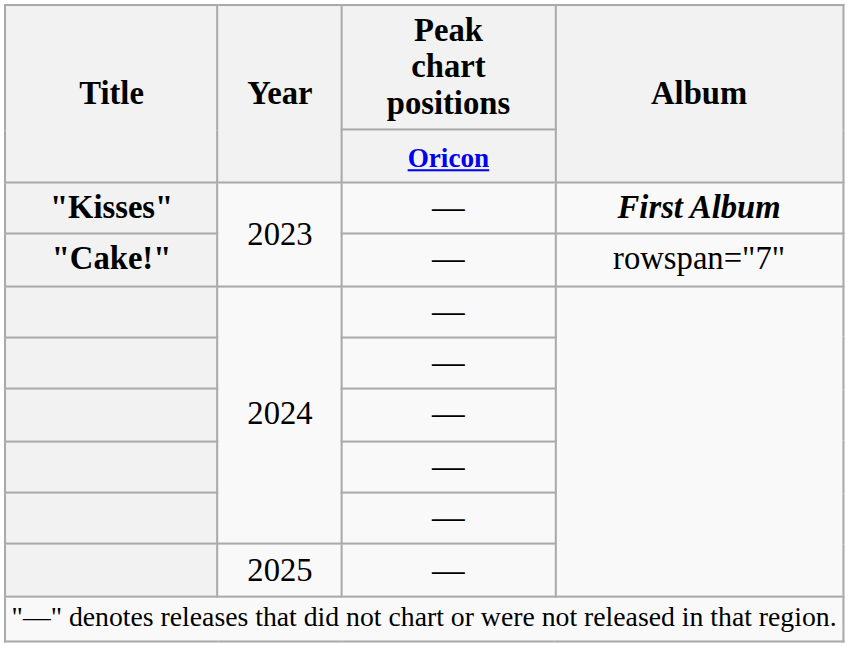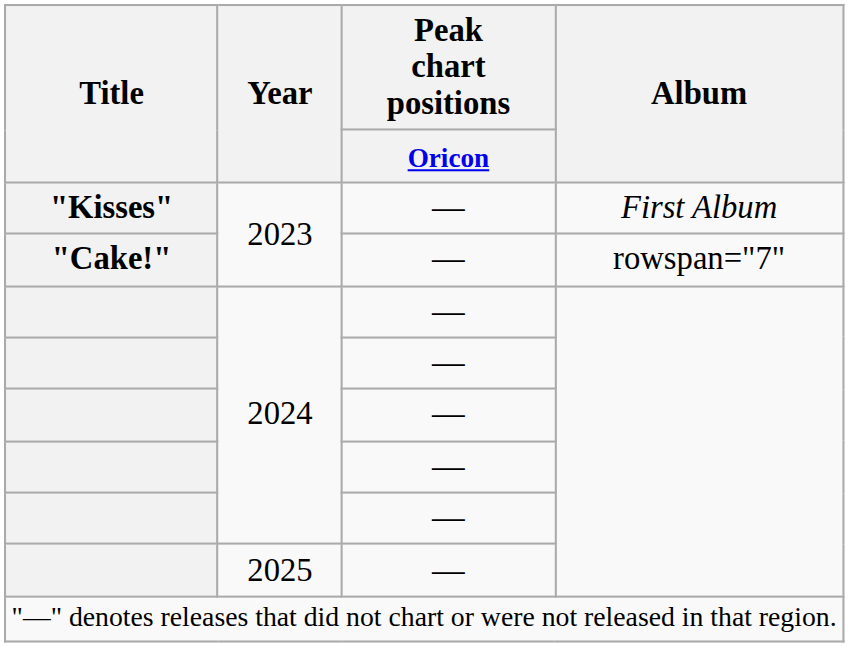(699, 207) bold -> (699, 207) normal
